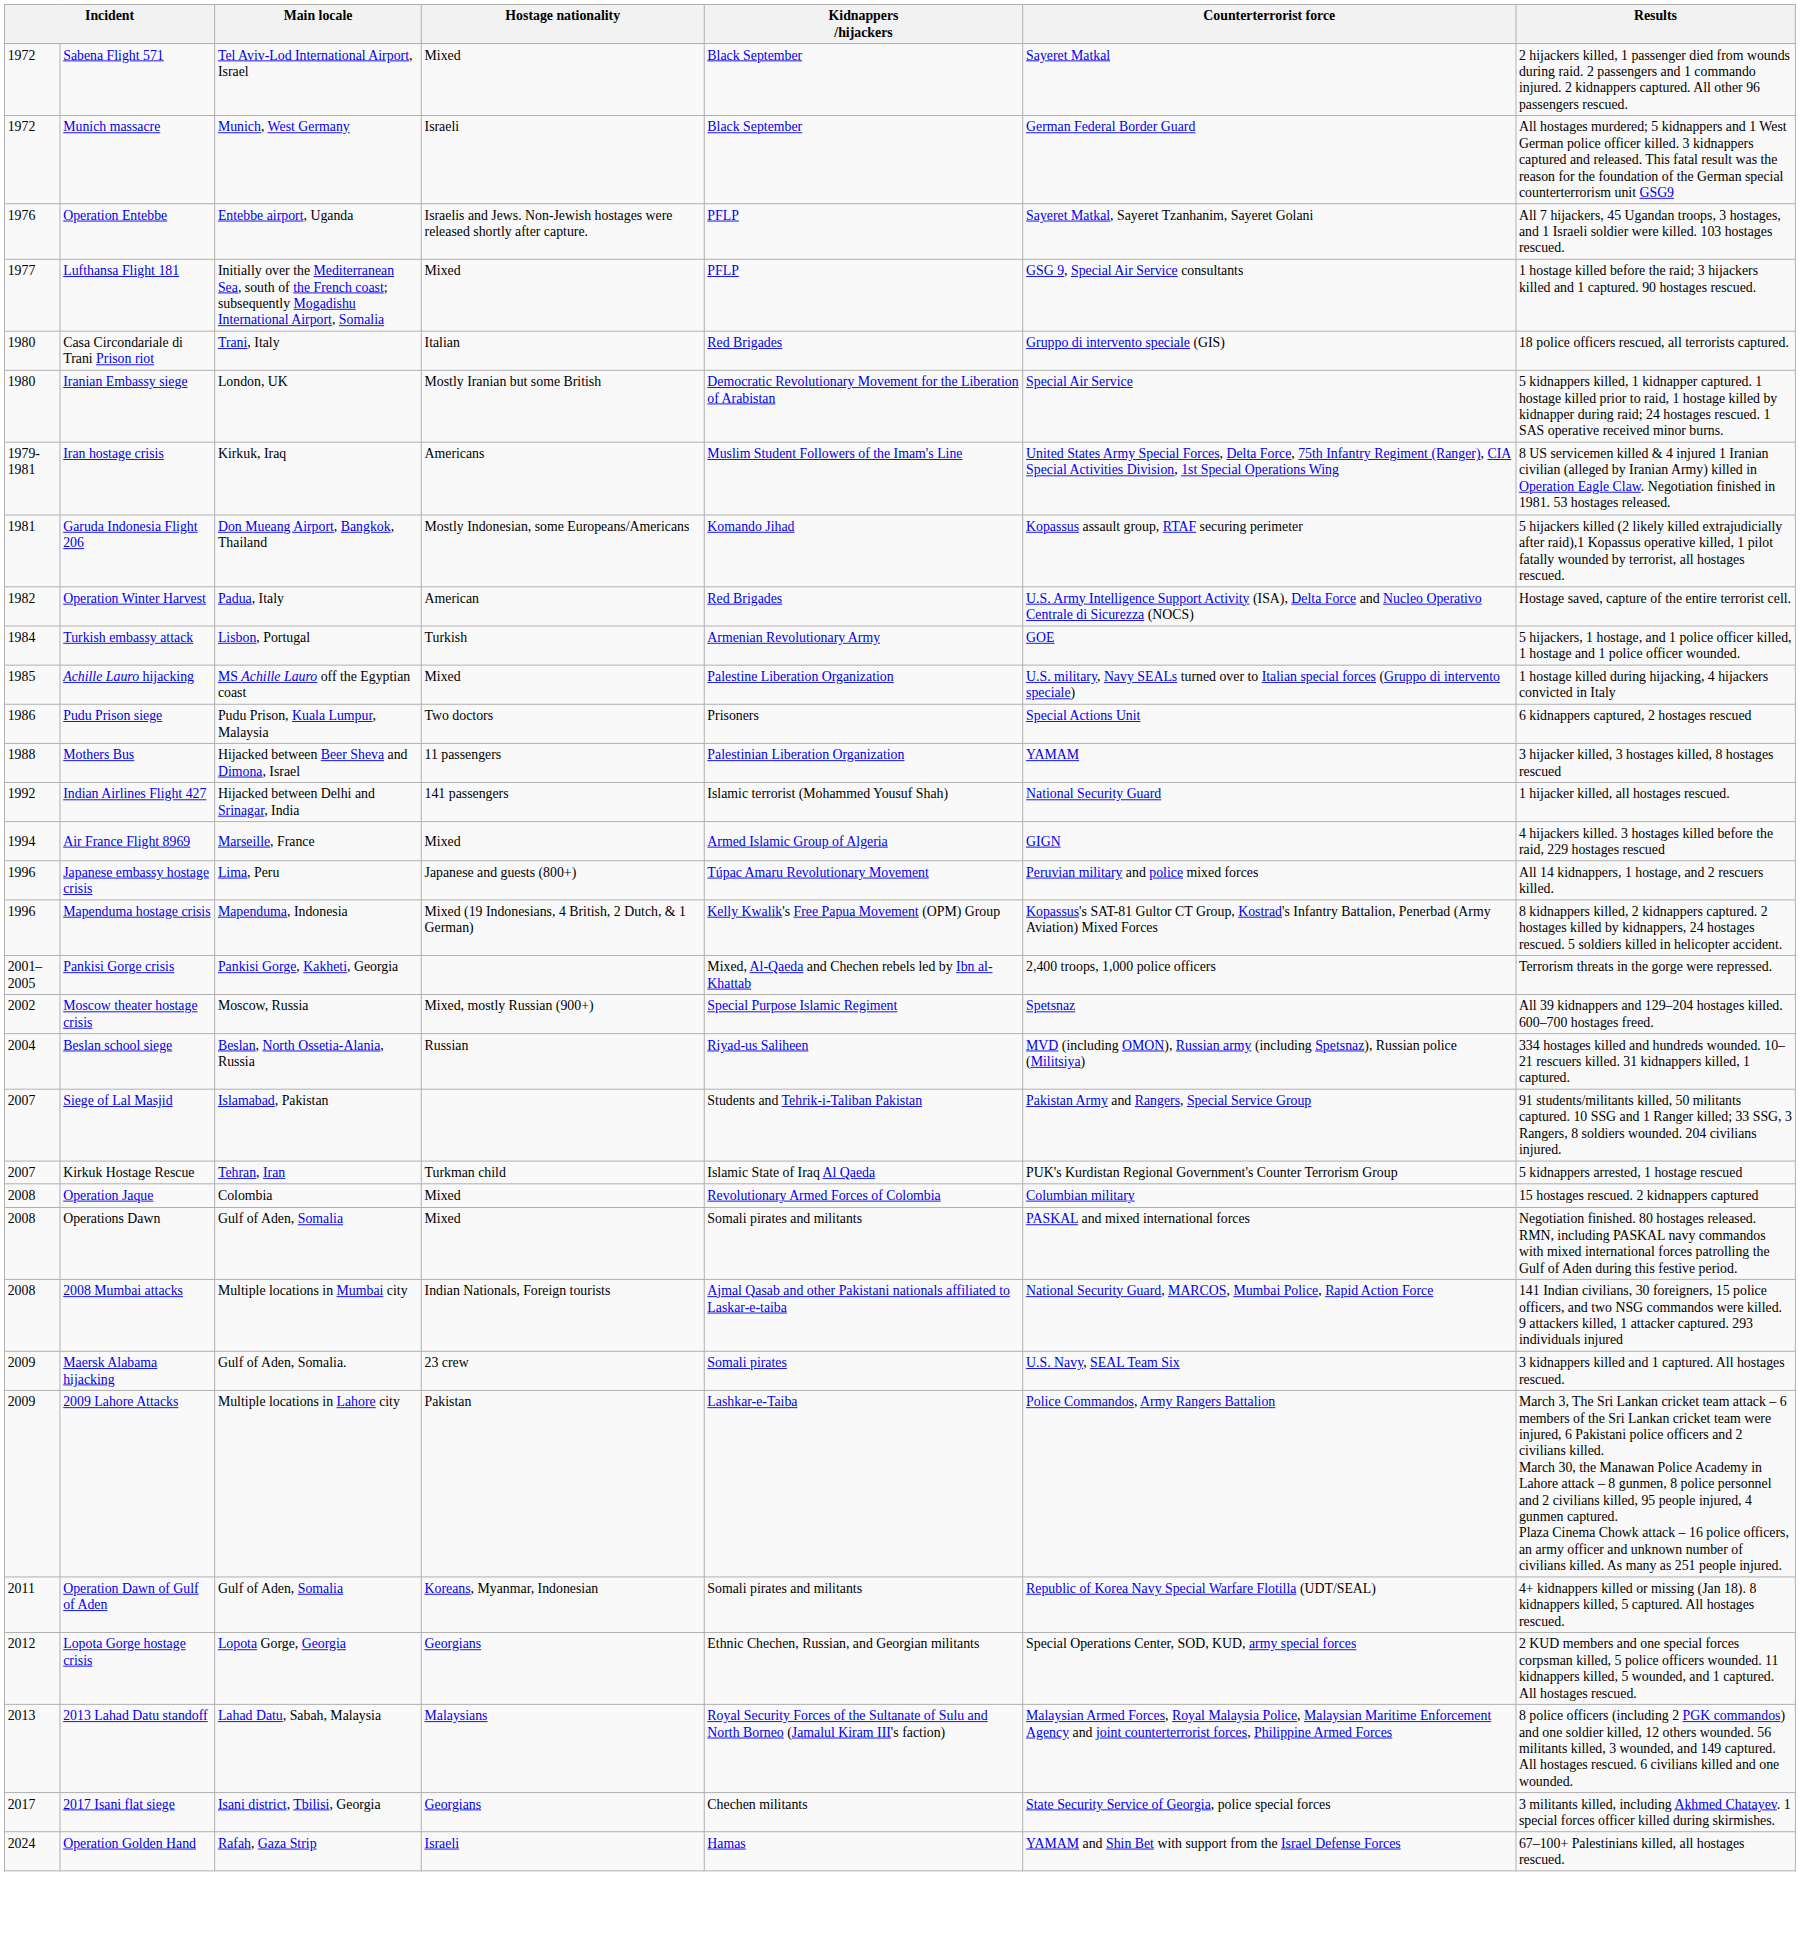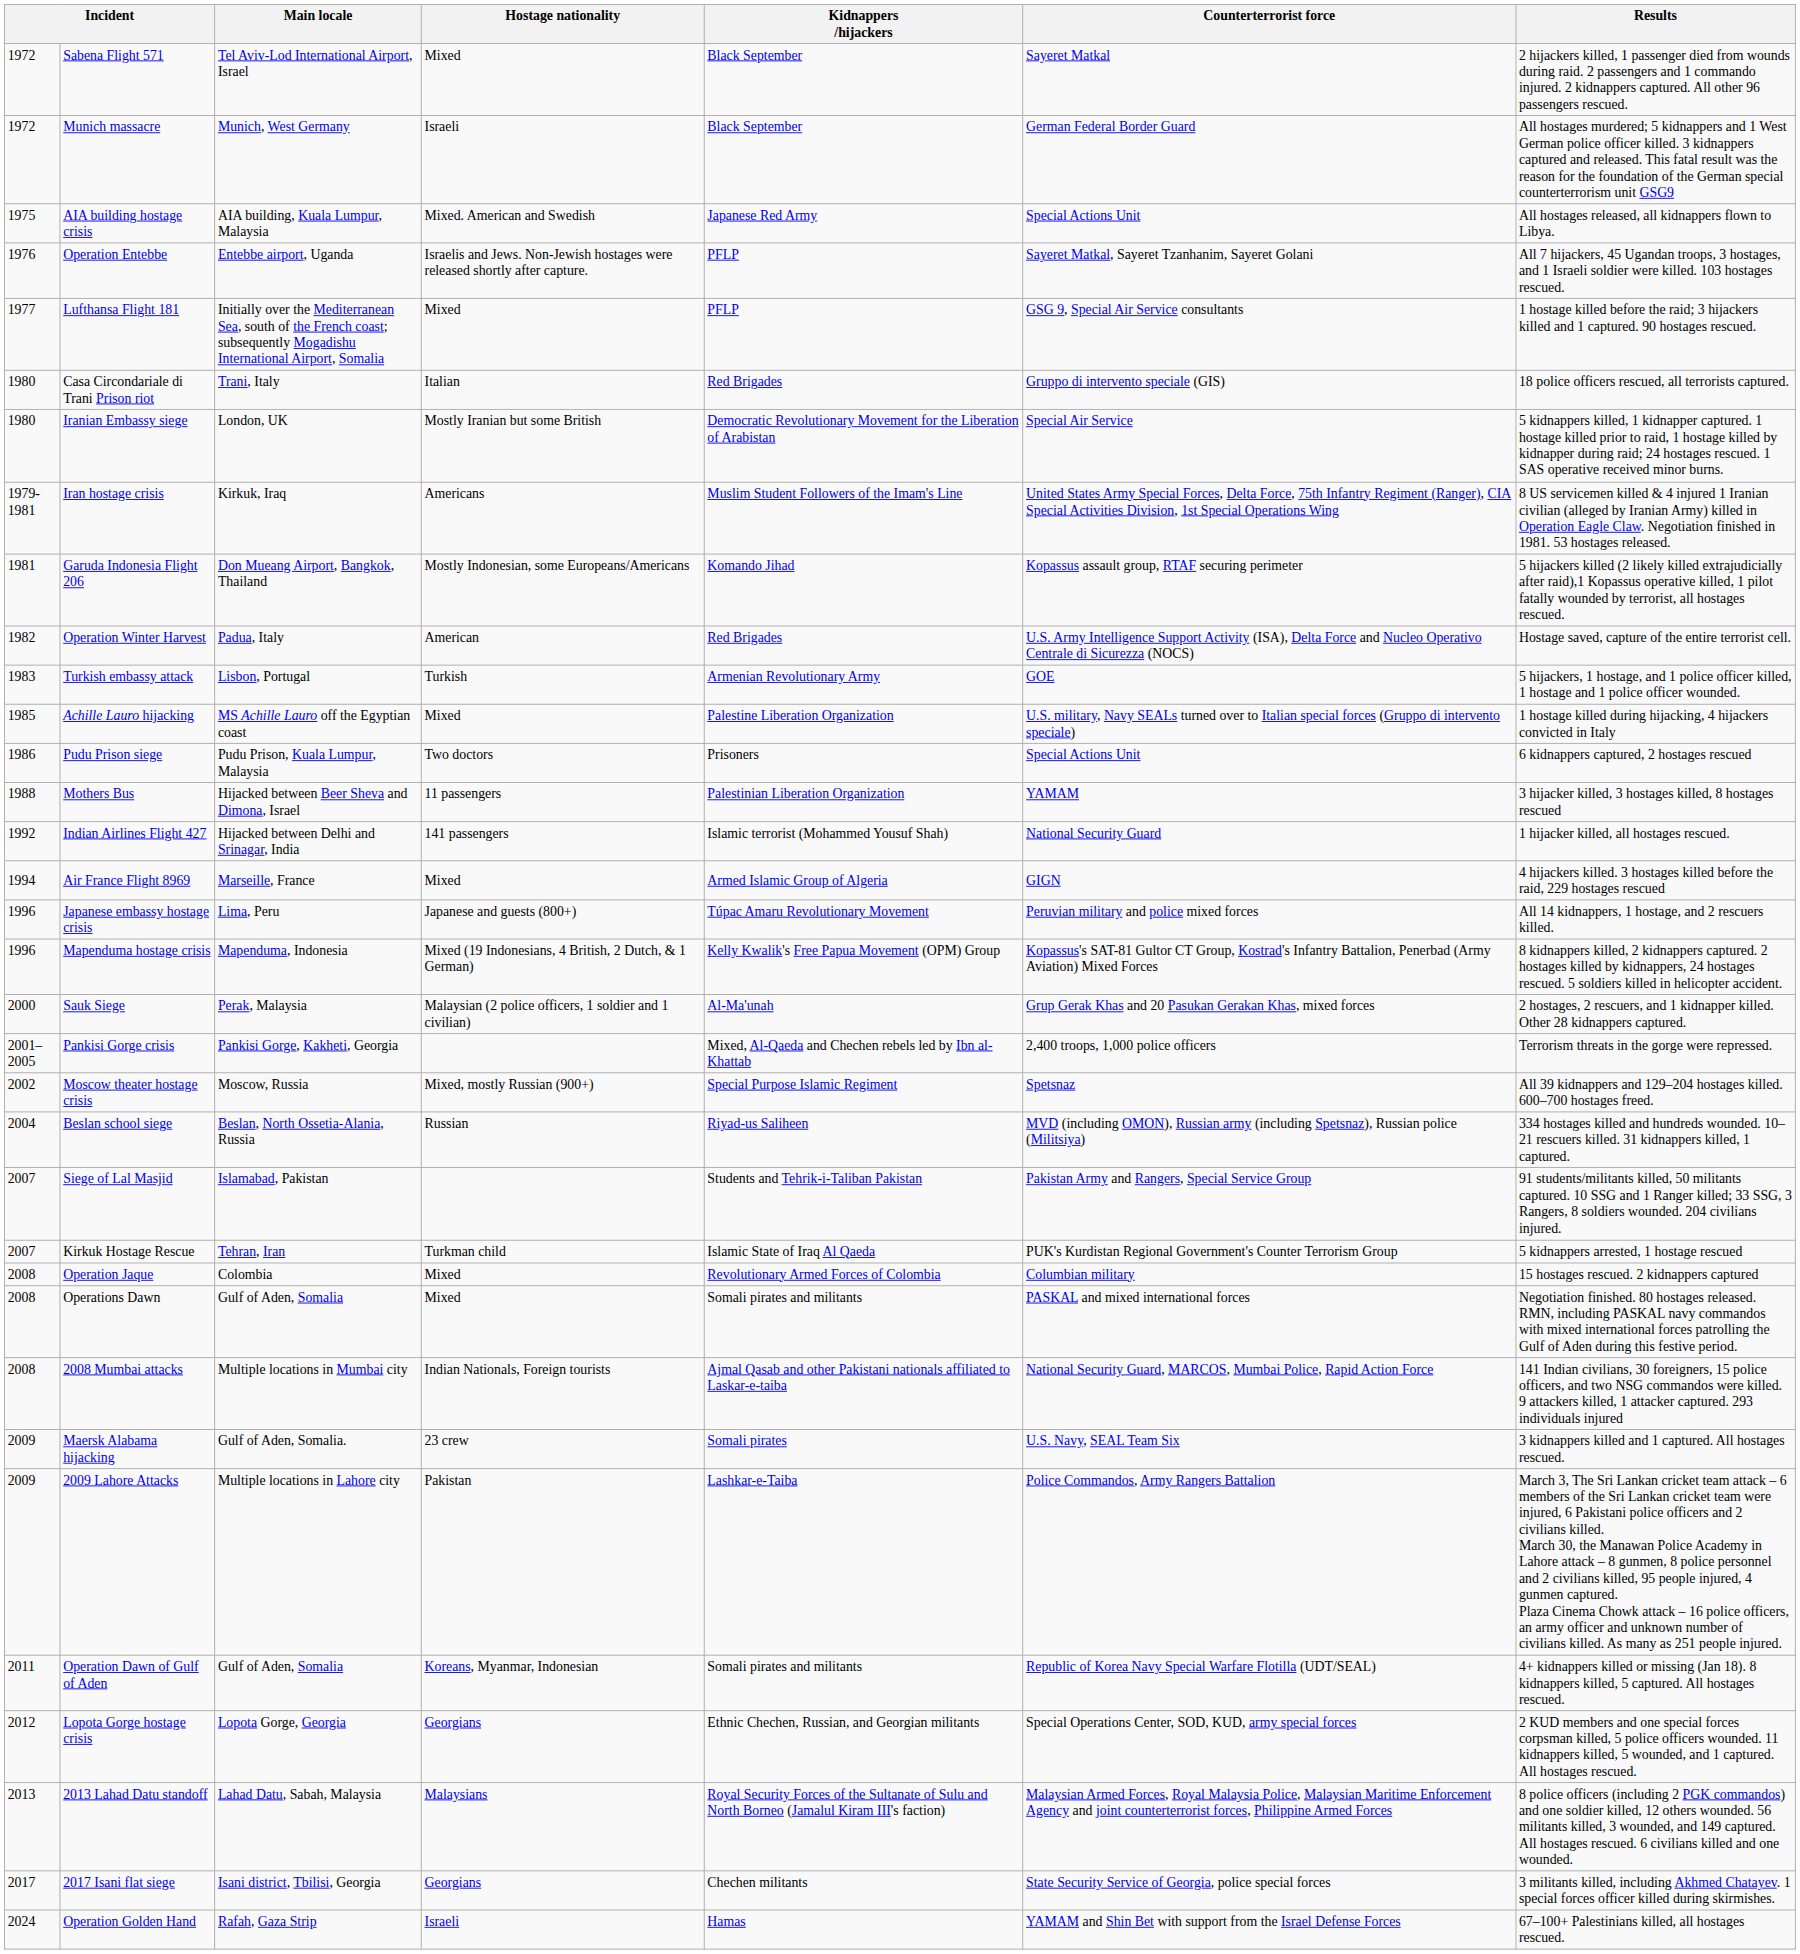+ row: (123, 223)
(21, 637) 1984 -> (21, 676) 1983
+ row: (94, 1006)
